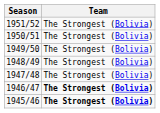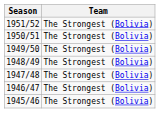(98, 88) bold -> (98, 88) normal
(98, 101) bold -> (98, 101) normal
